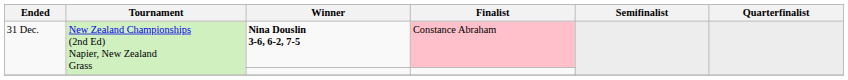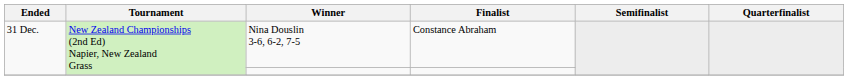(277, 35) bold -> (276, 35) normal
(455, 29) pink background -> (455, 29) no background
